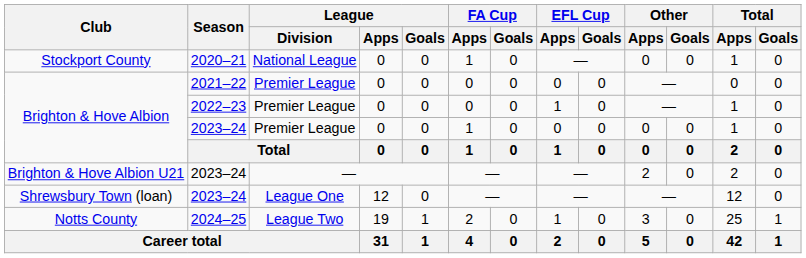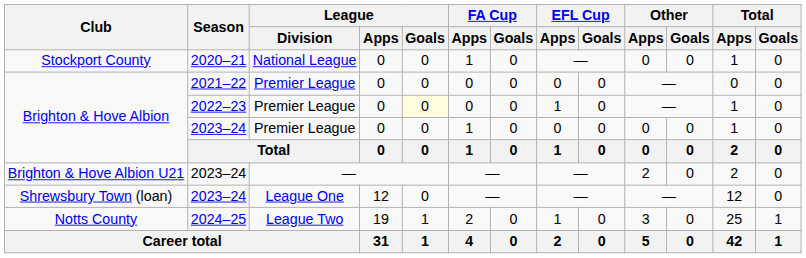(425, 106) no background -> (425, 106) lightyellow background
